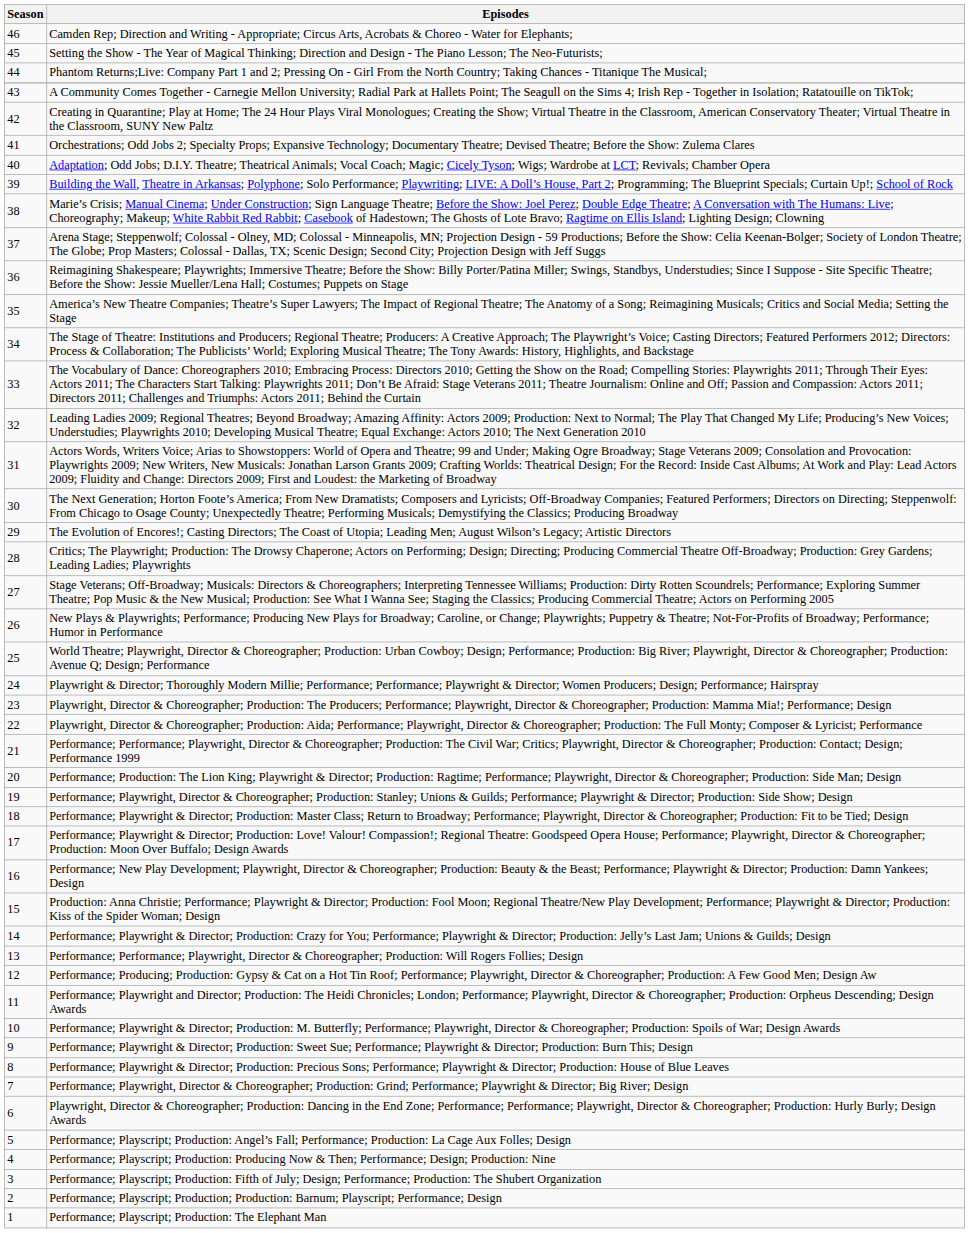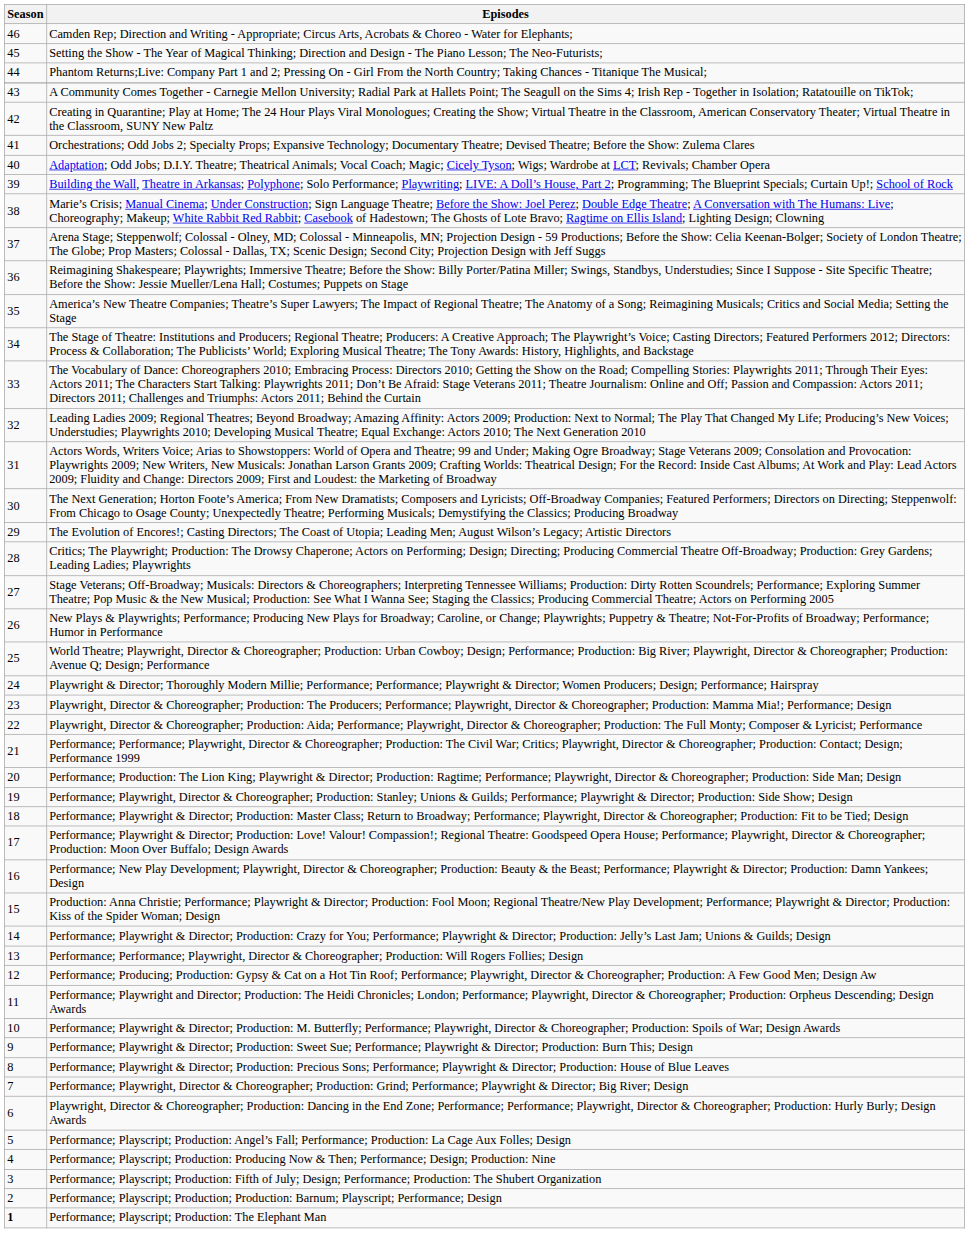(10, 1217) normal -> (10, 1217) bold
